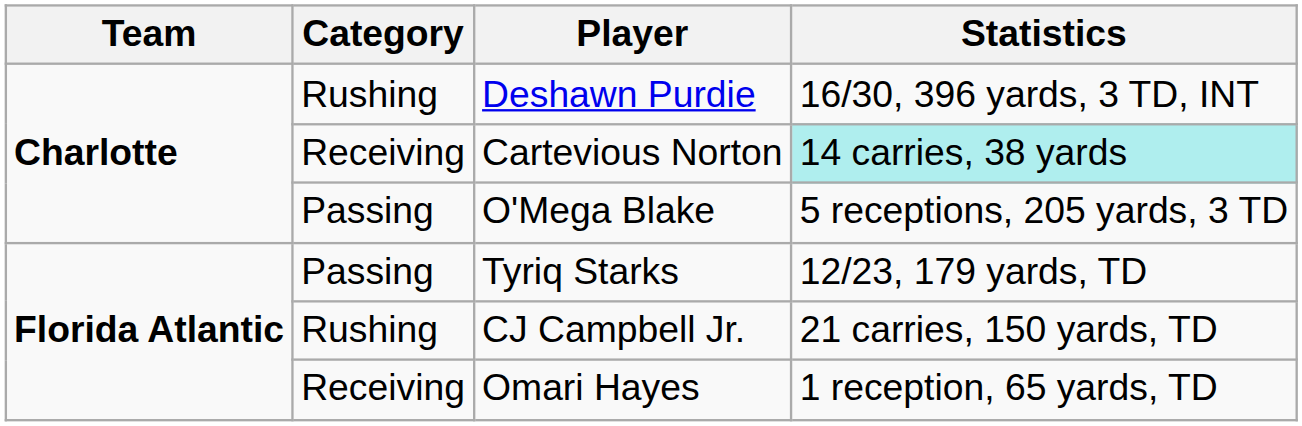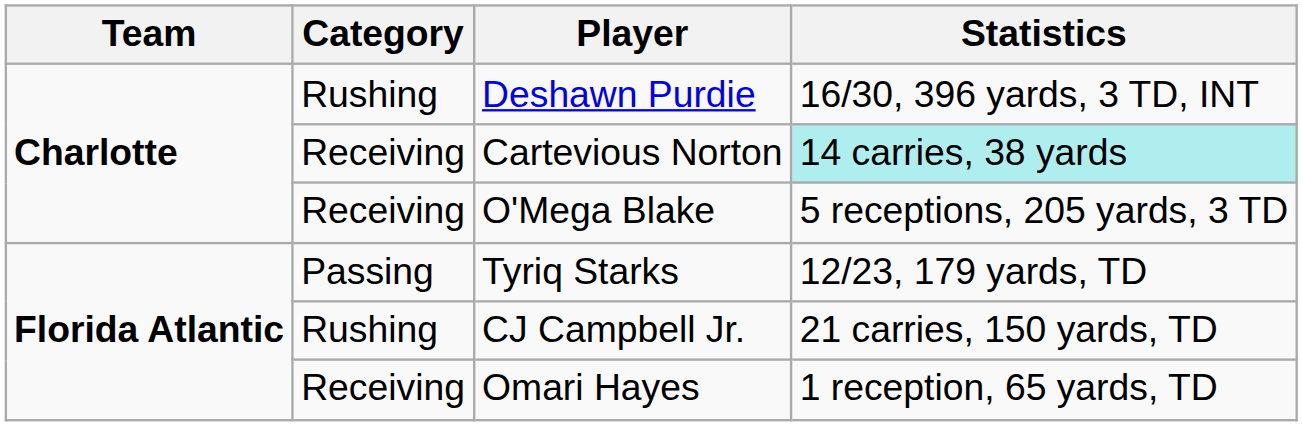(367, 211) Passing -> (383, 211) Receiving
